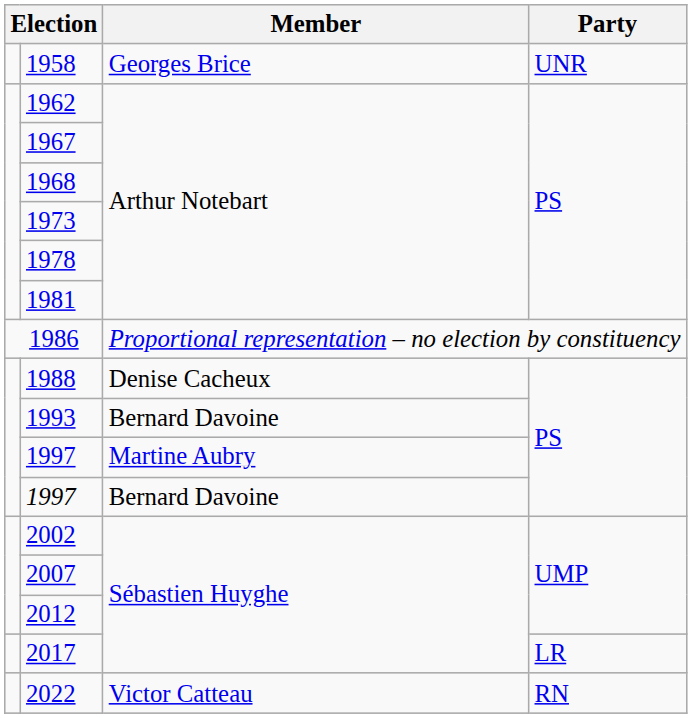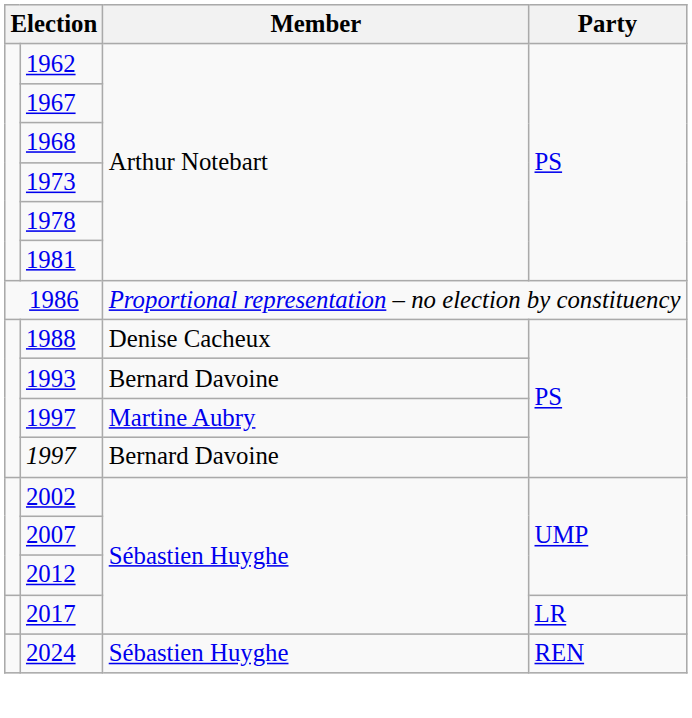- row: (51, 63)
- row: (51, 692)
+ row: (51, 653)
